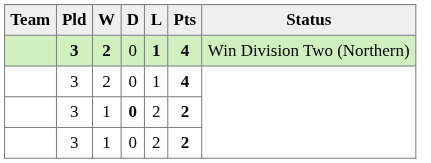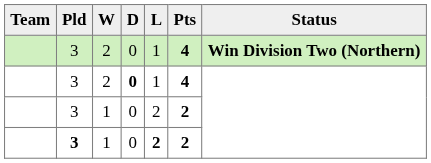(74, 50) bold -> (74, 50) normal
(107, 50) bold -> (107, 50) normal
(156, 50) bold -> (156, 50) normal
(309, 50) normal -> (314, 50) bold
(133, 81) normal -> (133, 81) bold
(133, 112) bold -> (133, 112) normal
(74, 142) normal -> (74, 142) bold
(156, 142) normal -> (156, 142) bold
